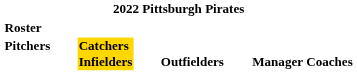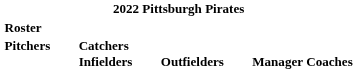(106, 53) gold background -> (106, 53) no background
